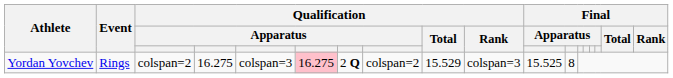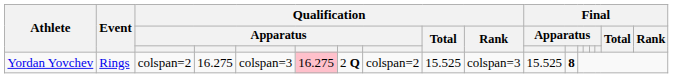(443, 62) 15.529 -> (443, 62) 15.525
(571, 62) normal -> (571, 62) bold
